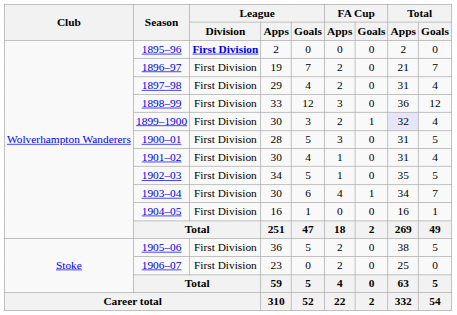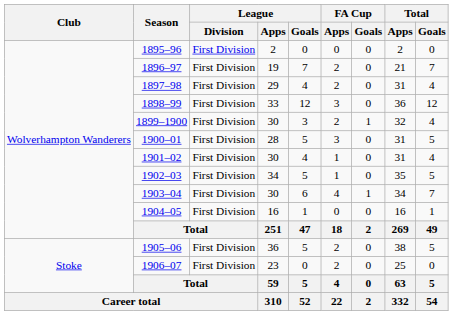(225, 49) bold -> (224, 49) normal
(403, 121) lavender background -> (400, 121) no background
